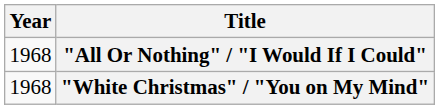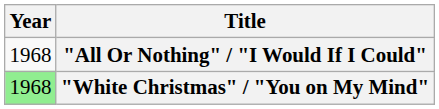(30, 87) no background -> (30, 87) lightgreen background
